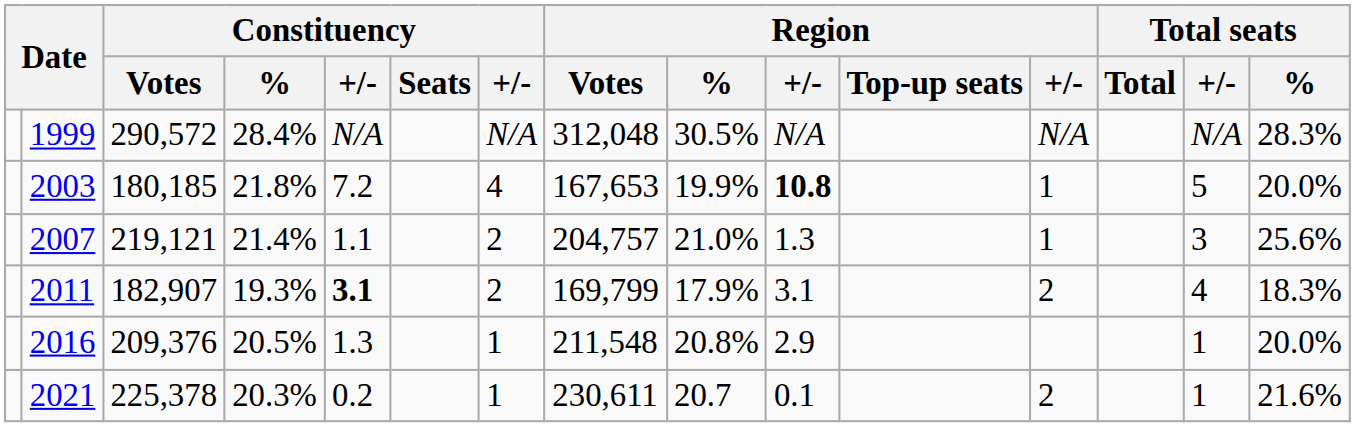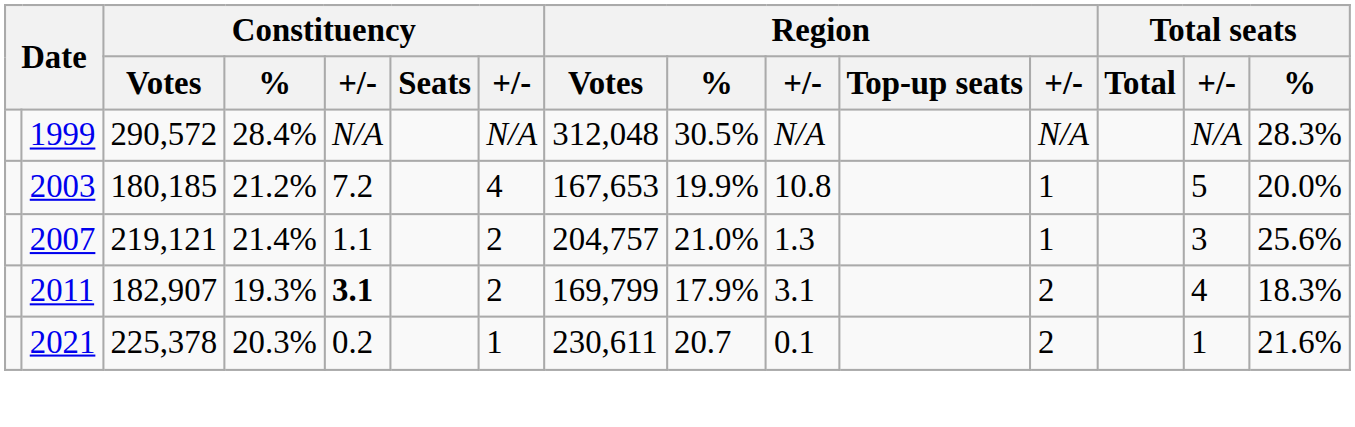(275, 186) 21.8% -> (275, 186) 21.2%
(803, 186) bold -> (803, 186) normal
- row: (63, 342)
